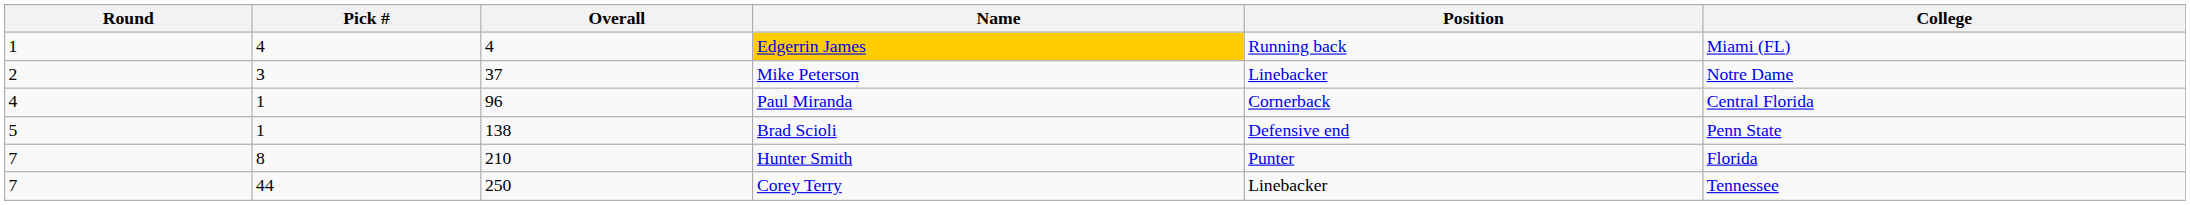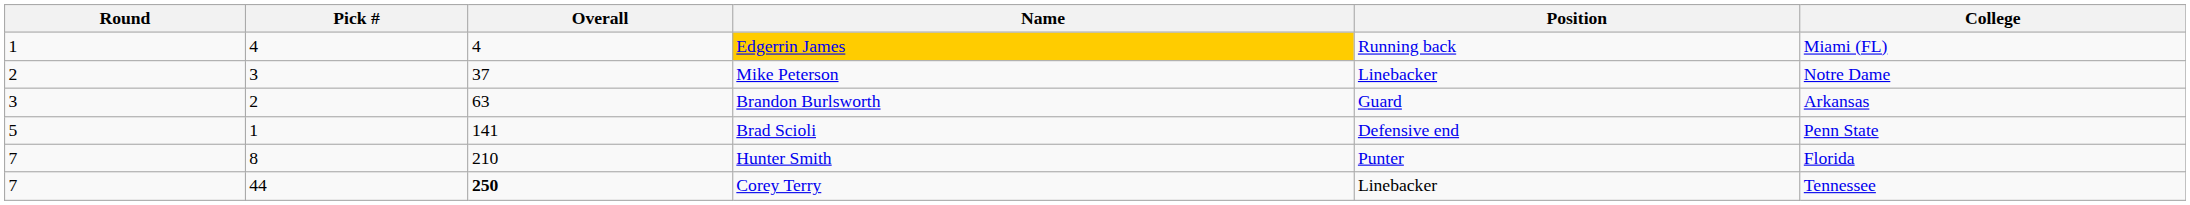+ row: (808, 102)
- row: (805, 102)
(498, 130) 138 -> (485, 130) 141
(498, 185) normal -> (485, 185) bold
